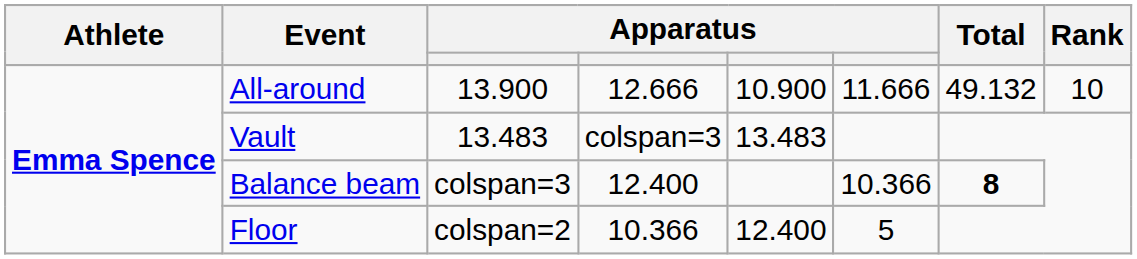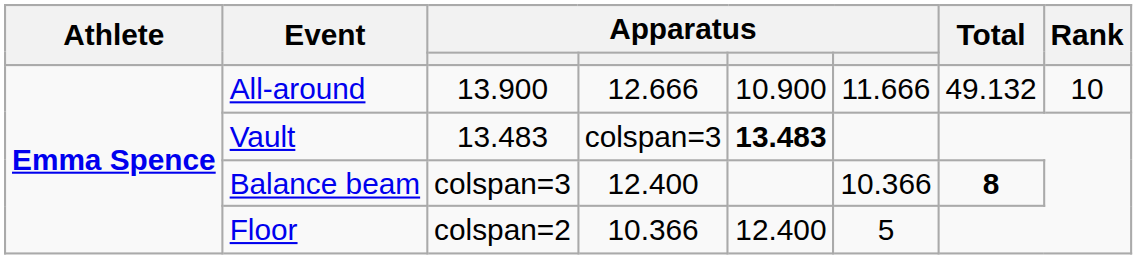(781, 137) normal -> (781, 137) bold
